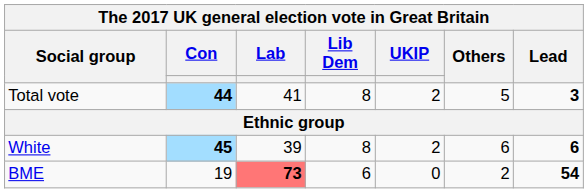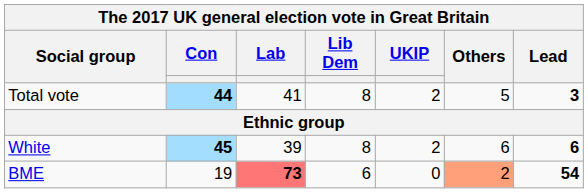(505, 174) no background -> (505, 174) lightsalmon background
